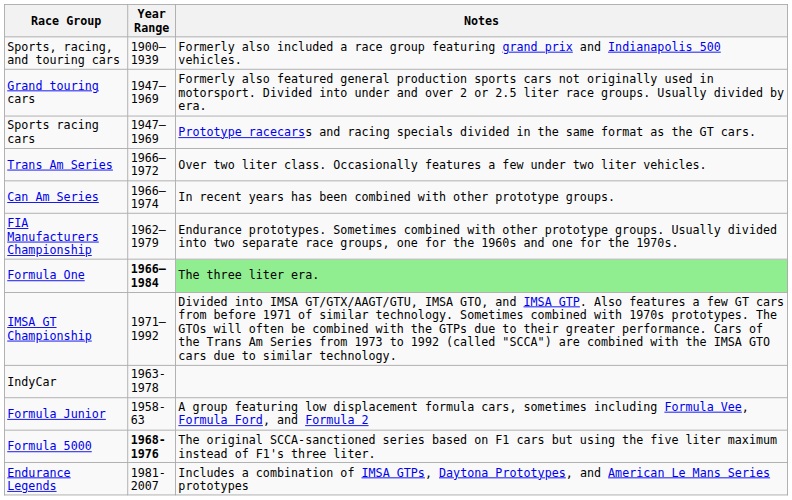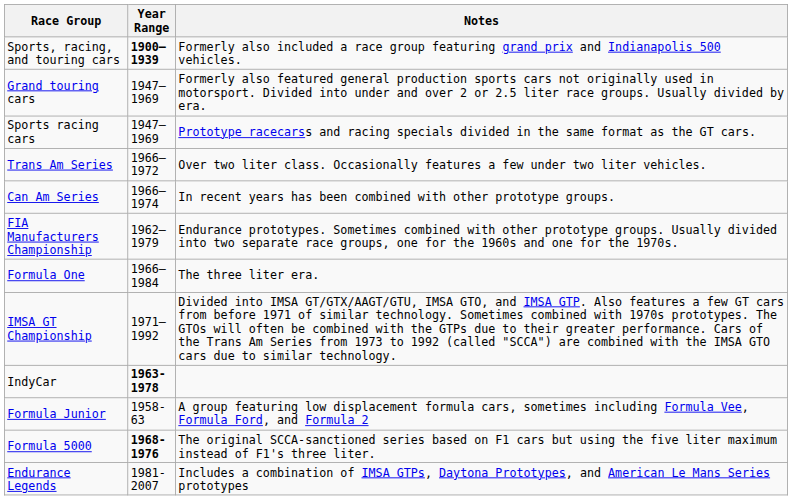(148, 53) normal -> (148, 53) bold
(148, 276) bold -> (148, 276) normal
(249, 276) lightgreen background -> (249, 276) no background
(148, 381) normal -> (148, 381) bold
